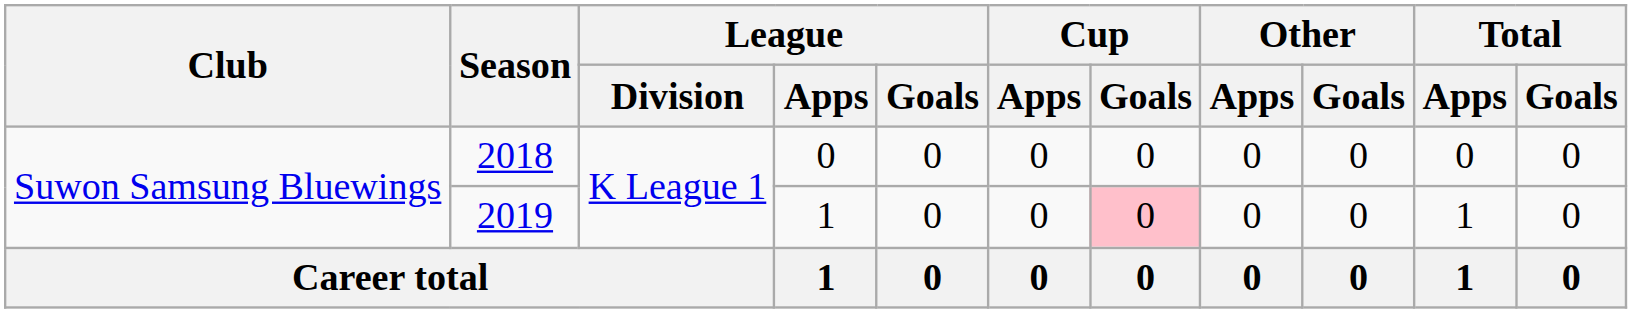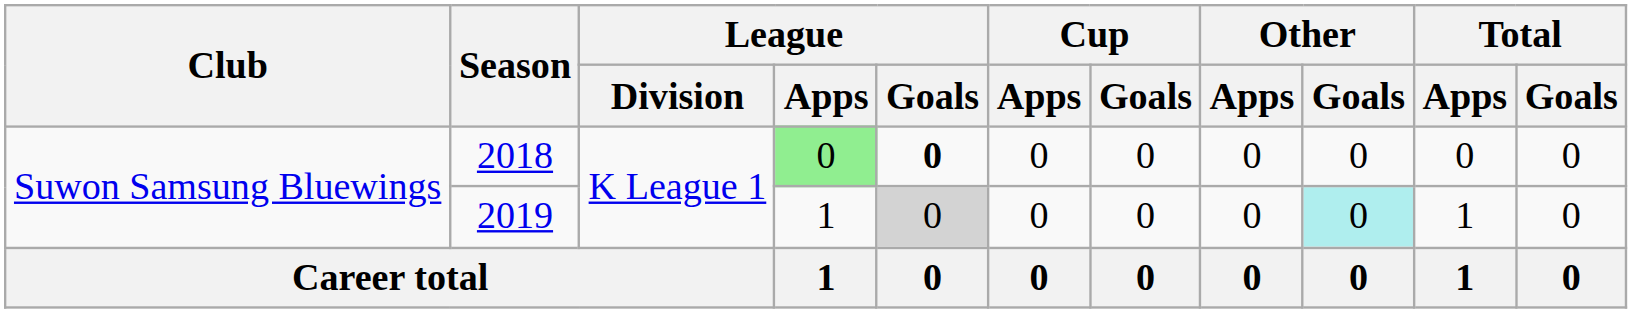(826, 155) no background -> (826, 155) lightgreen background
(933, 155) normal -> (933, 155) bold
(933, 215) no background -> (933, 215) lightgrey background
(1146, 215) pink background -> (1146, 215) no background
(1358, 215) no background -> (1358, 215) paleturquoise background
